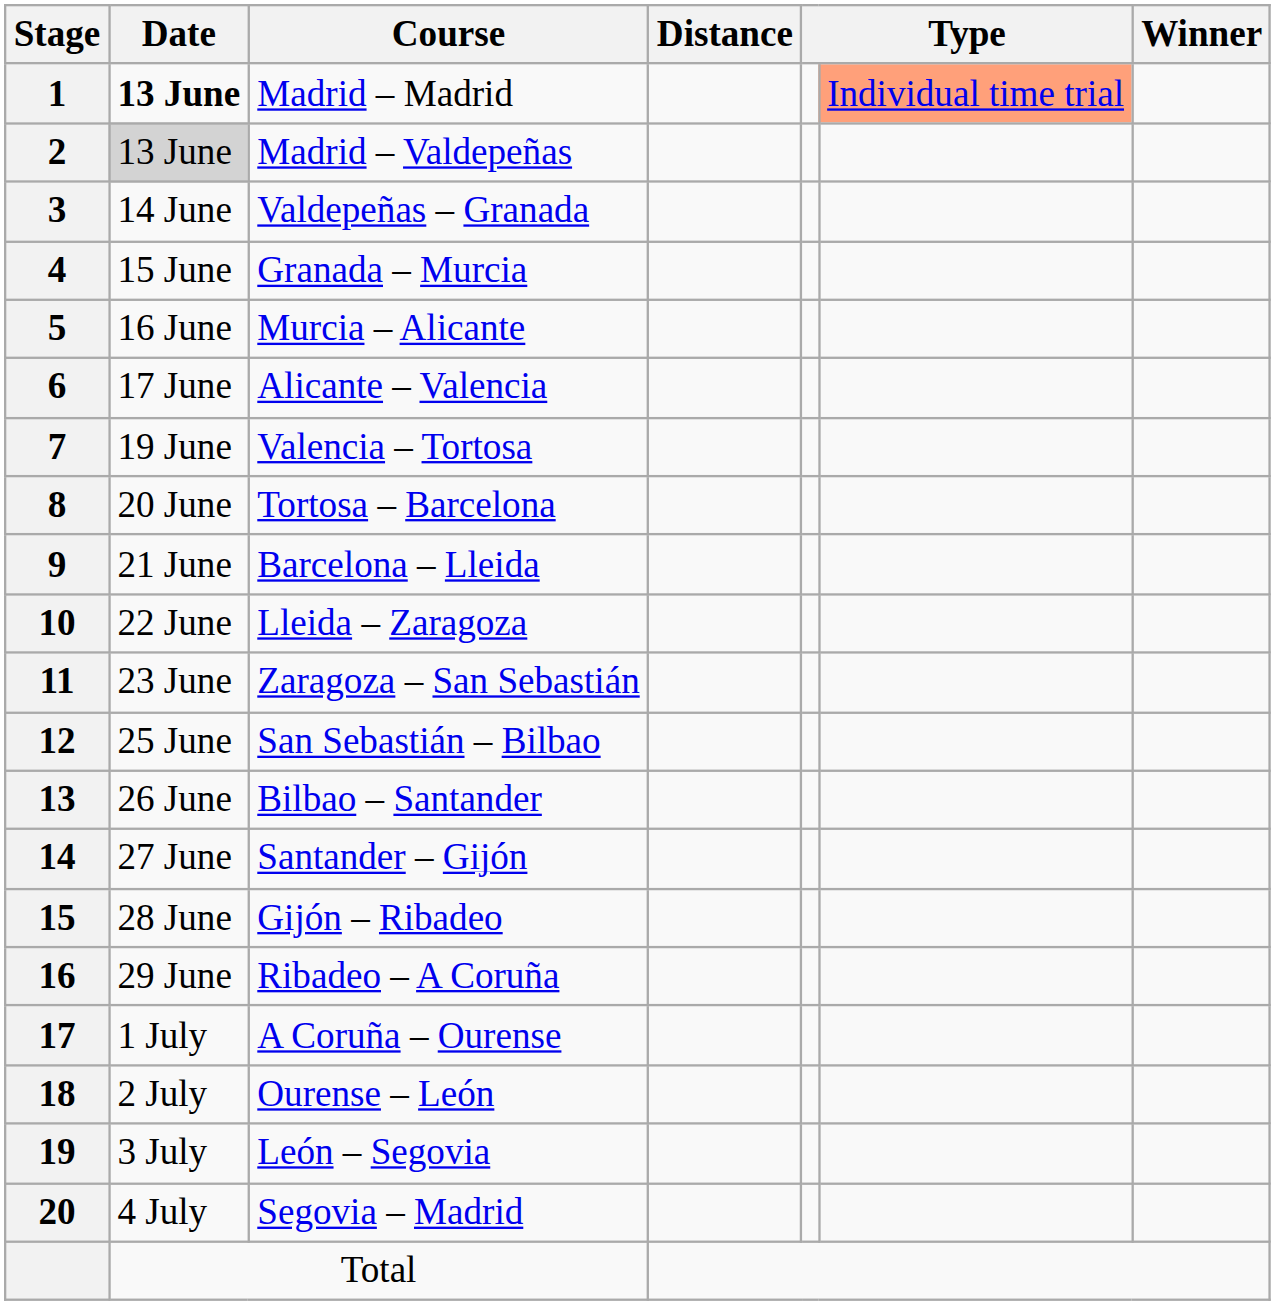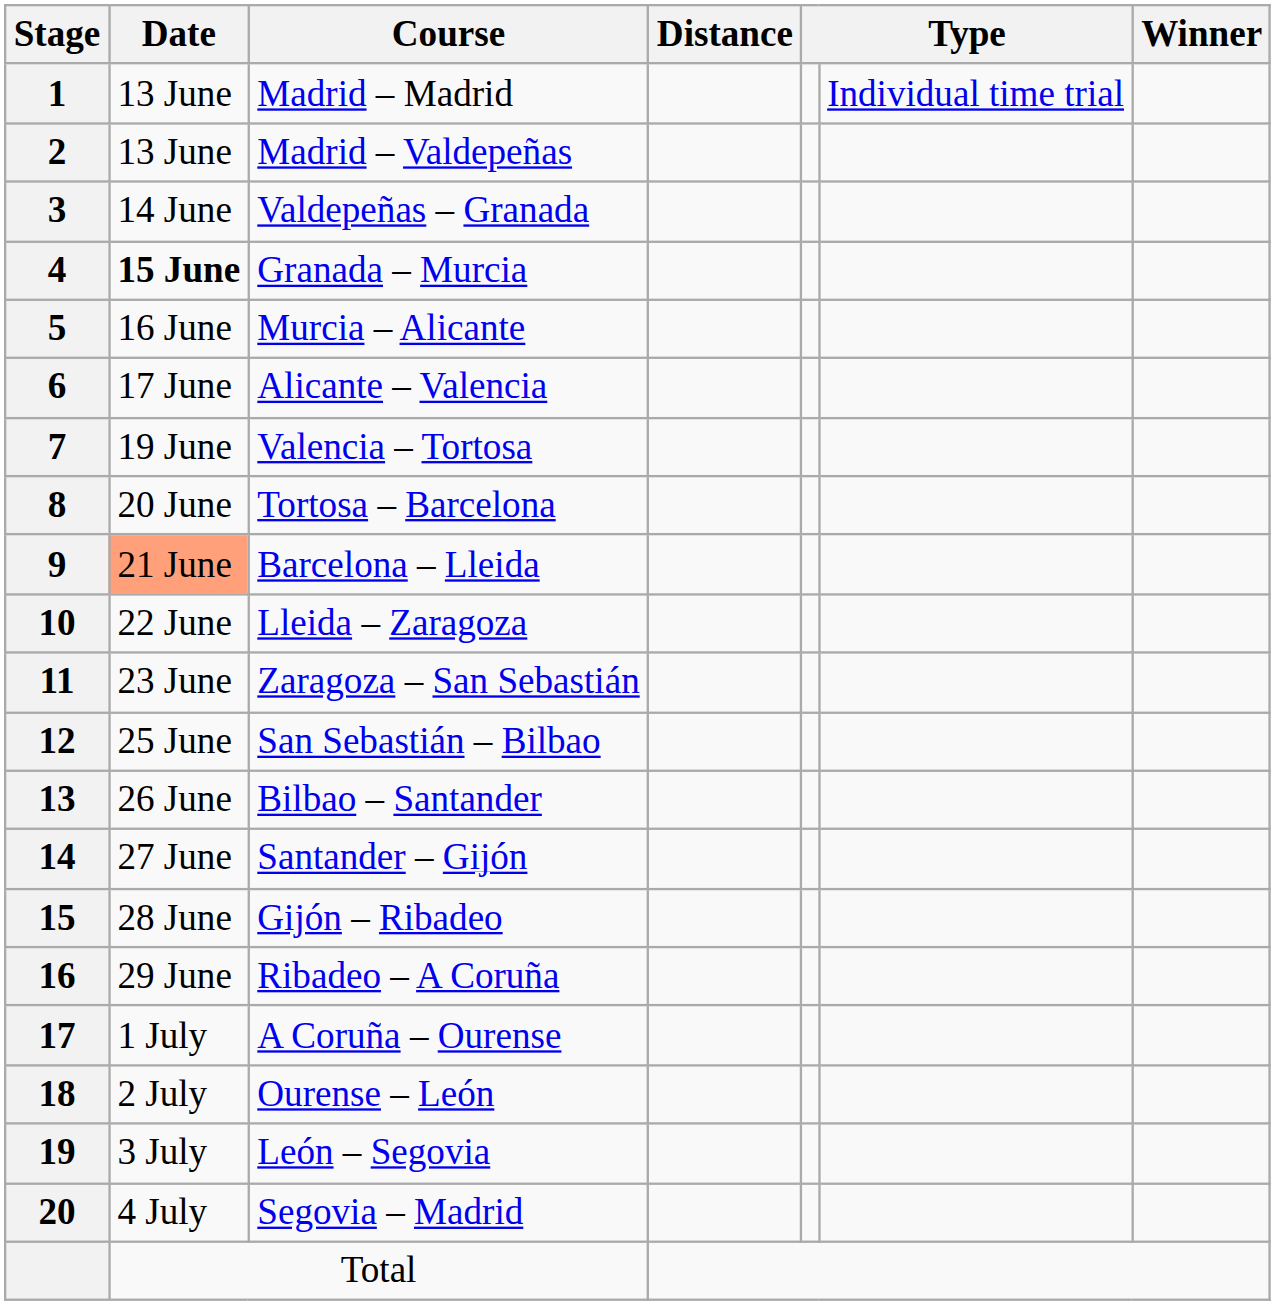(179, 92) bold -> (175, 92) normal
(976, 92) lightsalmon background -> (976, 92) no background
(175, 151) lightgrey background -> (175, 151) no background
(175, 269) normal -> (179, 269) bold
(175, 563) no background -> (175, 563) lightsalmon background
